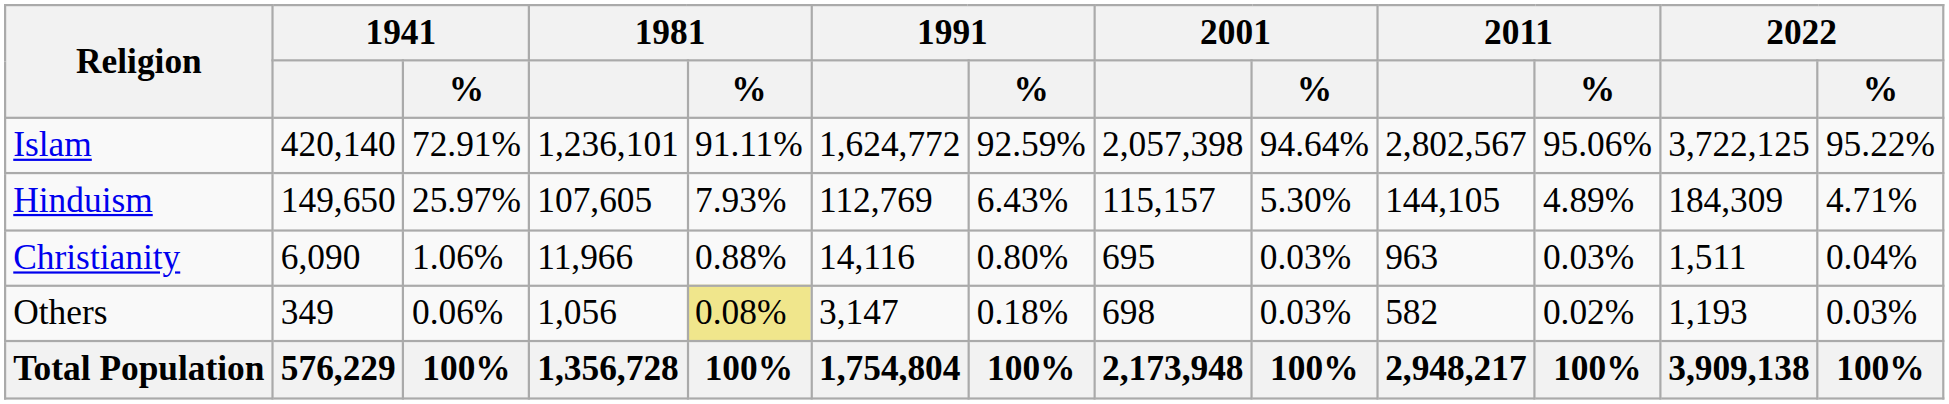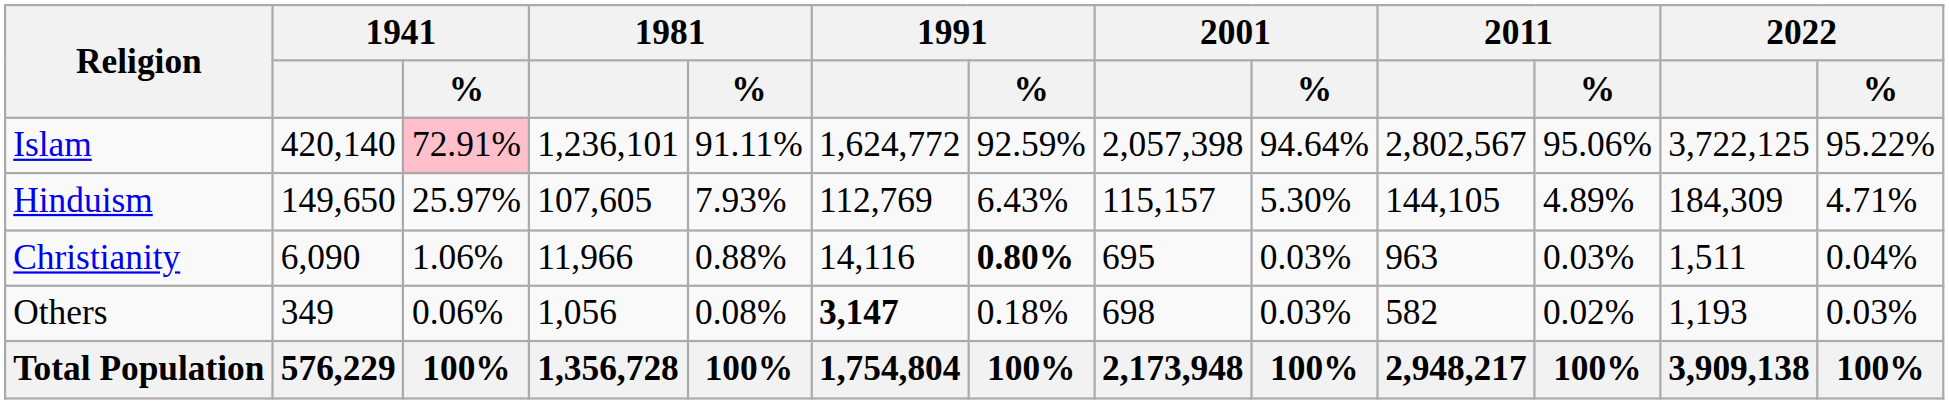(466, 144) no background -> (466, 144) pink background
(1022, 256) normal -> (1025, 256) bold
(741, 312) khaki background -> (741, 312) no background
(859, 312) normal -> (859, 312) bold
